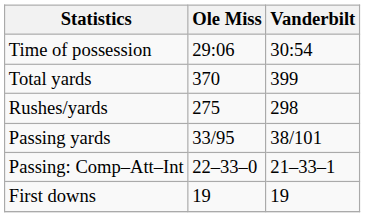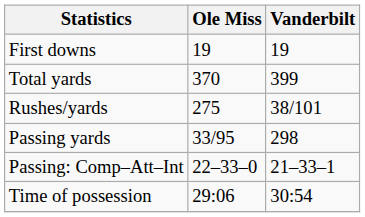rows swapped: (52, 196) <-> (80, 49)
(284, 108) 298 -> (296, 108) 38/101
(296, 137) 38/101 -> (284, 137) 298
